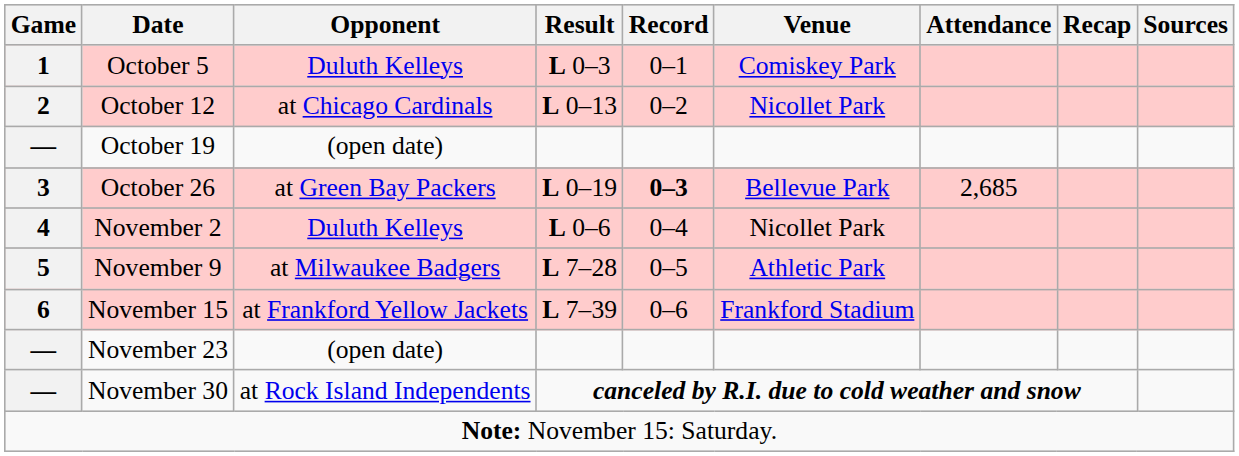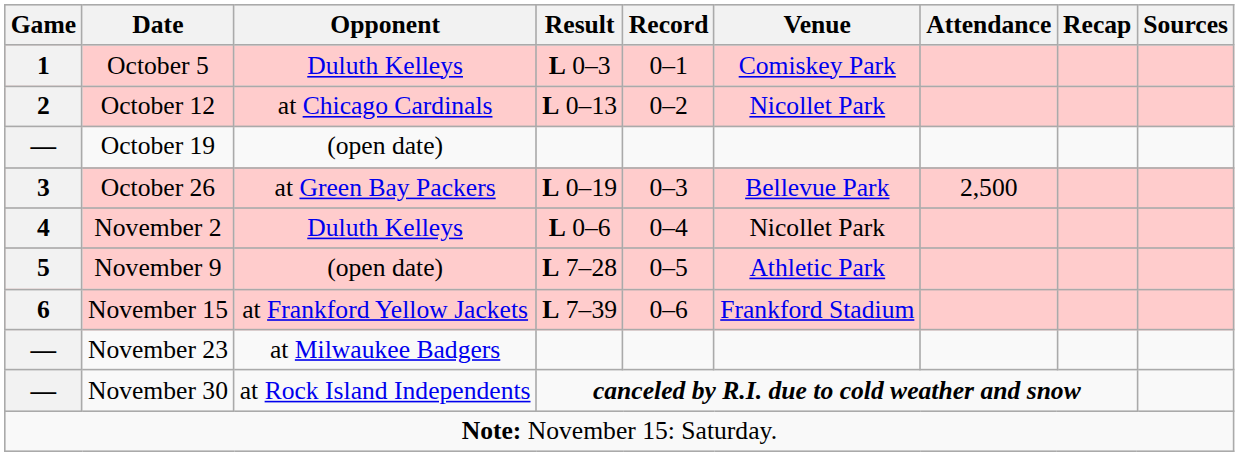(669, 187) bold -> (669, 187) normal
(989, 187) 2,685 -> (989, 187) 2,500
(385, 268) at Milwaukee Badgers -> (385, 268) (open date)
(385, 349) (open date) -> (385, 349) at Milwaukee Badgers
